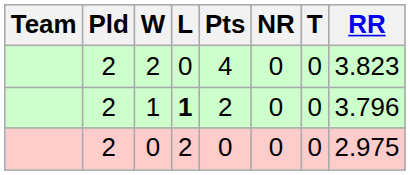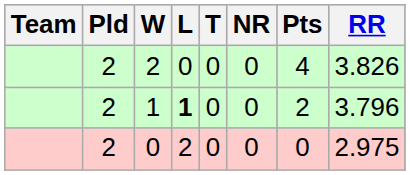columns swapped: (315, 25) <-> (225, 25)
(367, 66) 3.823 -> (367, 66) 3.826
